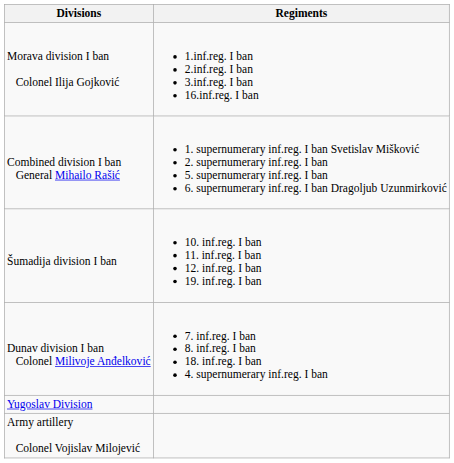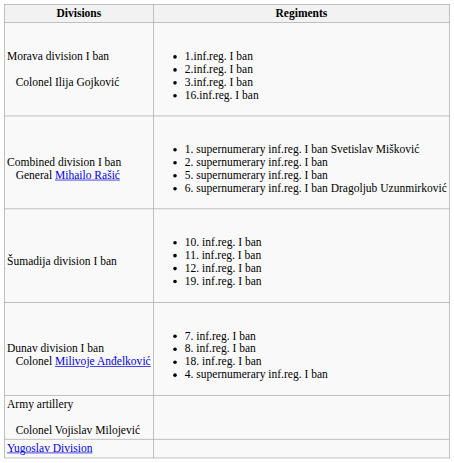rows swapped: (50, 404) <-> (74, 435)
